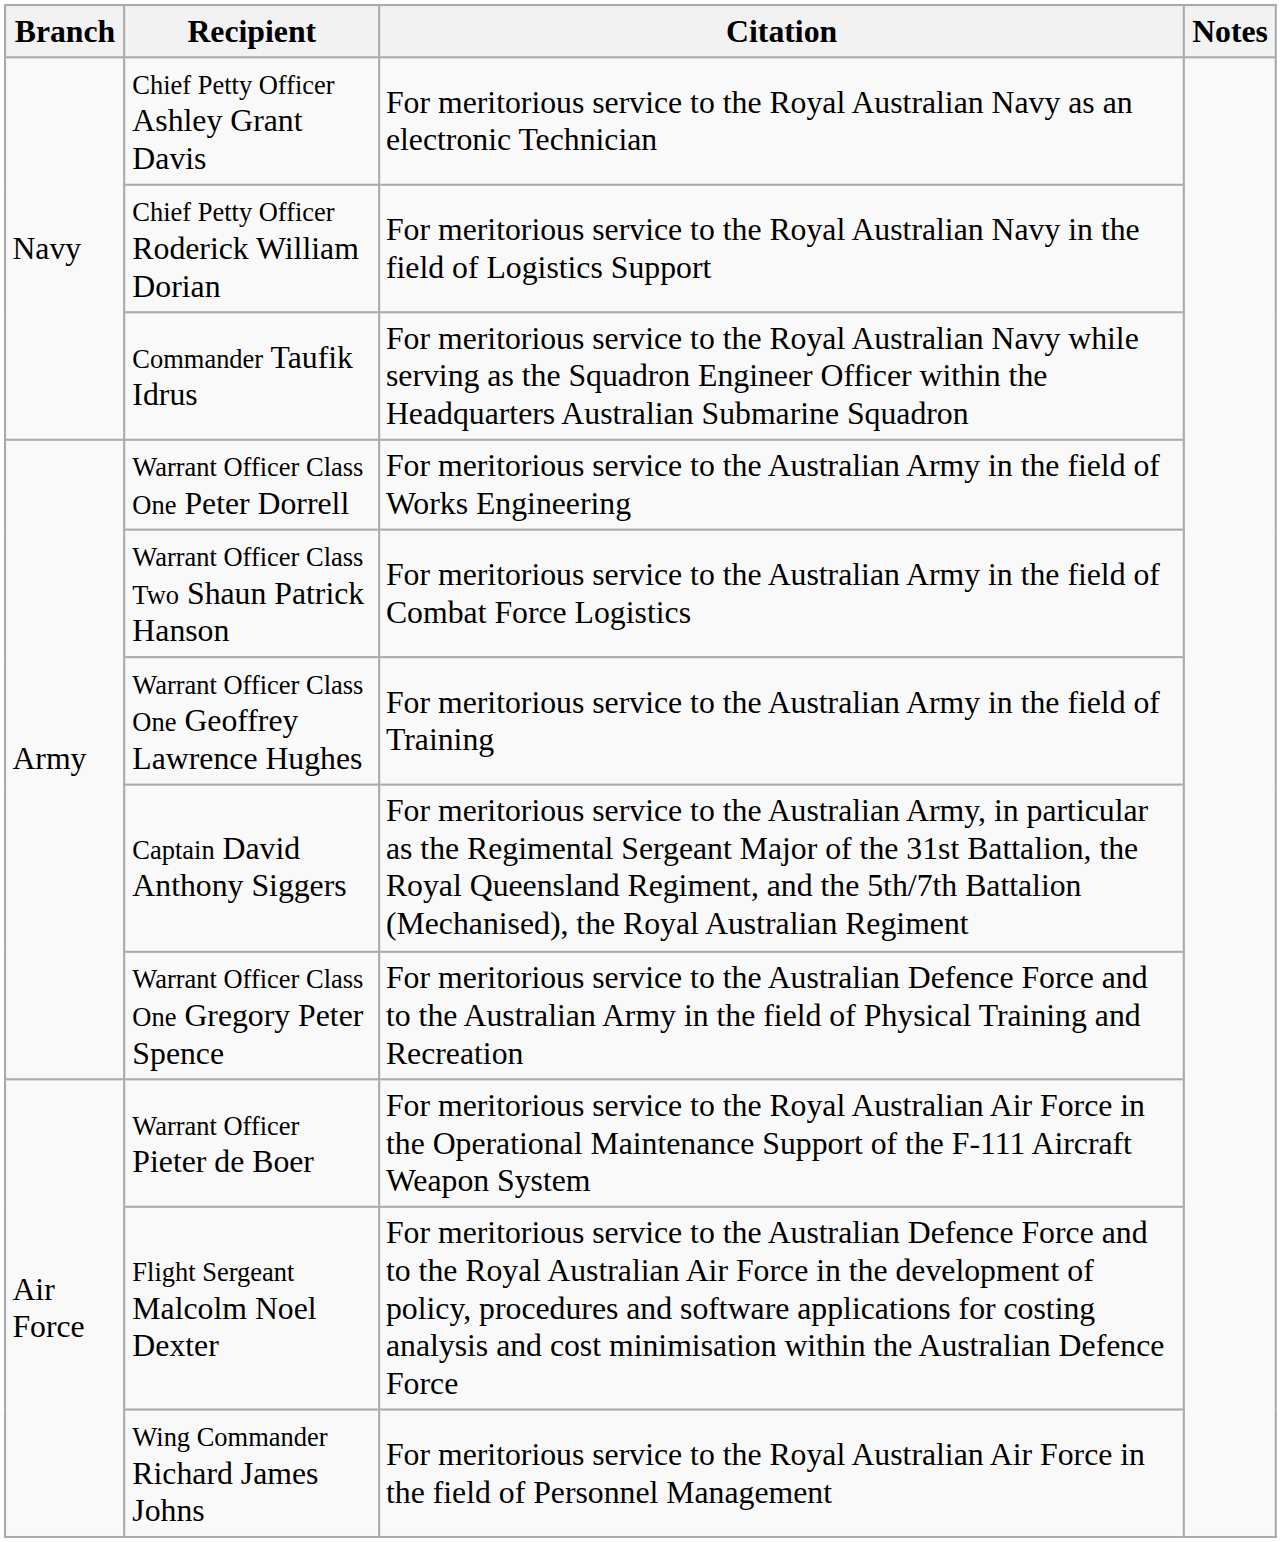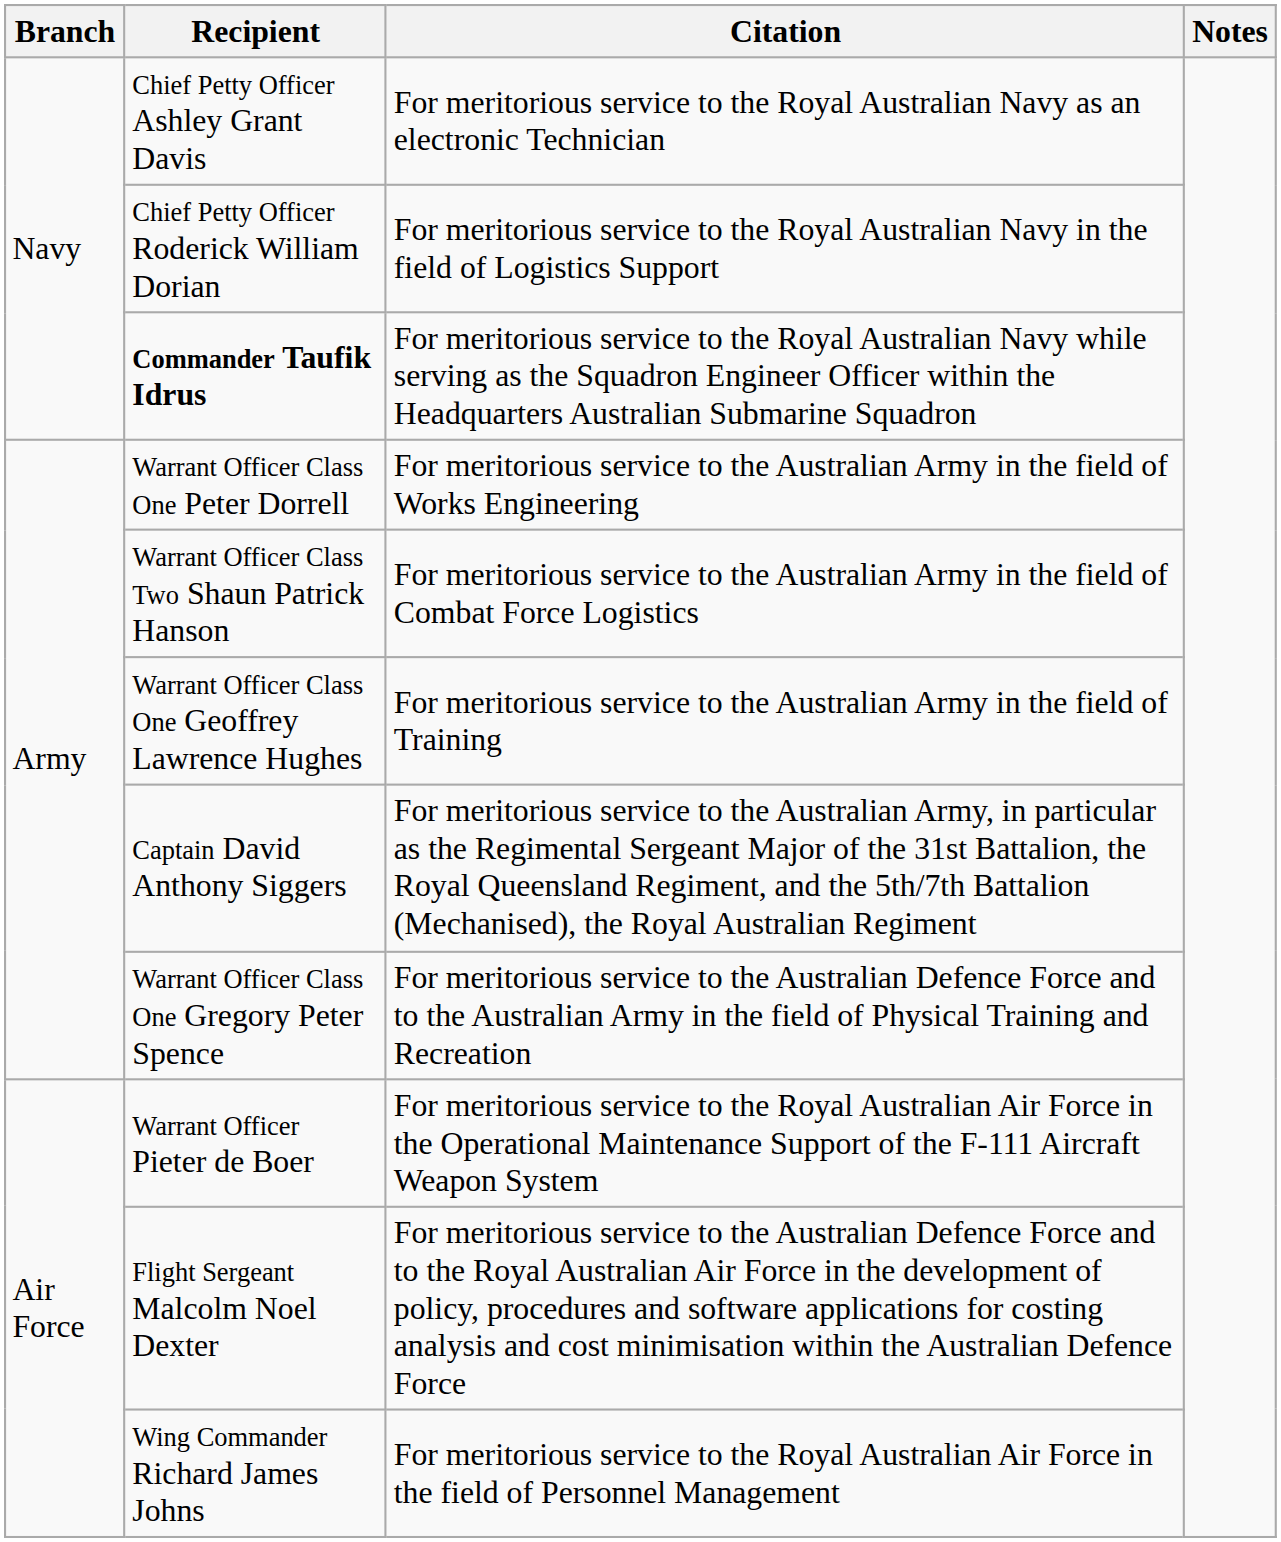(243, 376) normal -> (252, 376) bold
